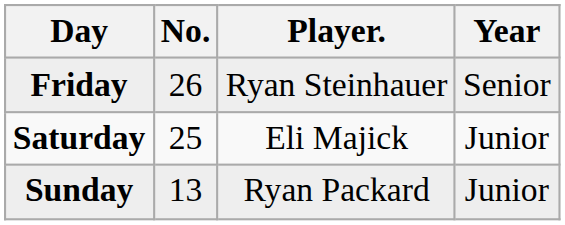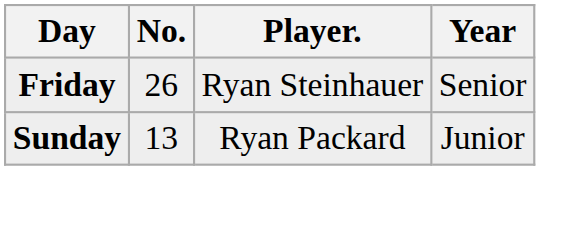- row: (79, 137)
